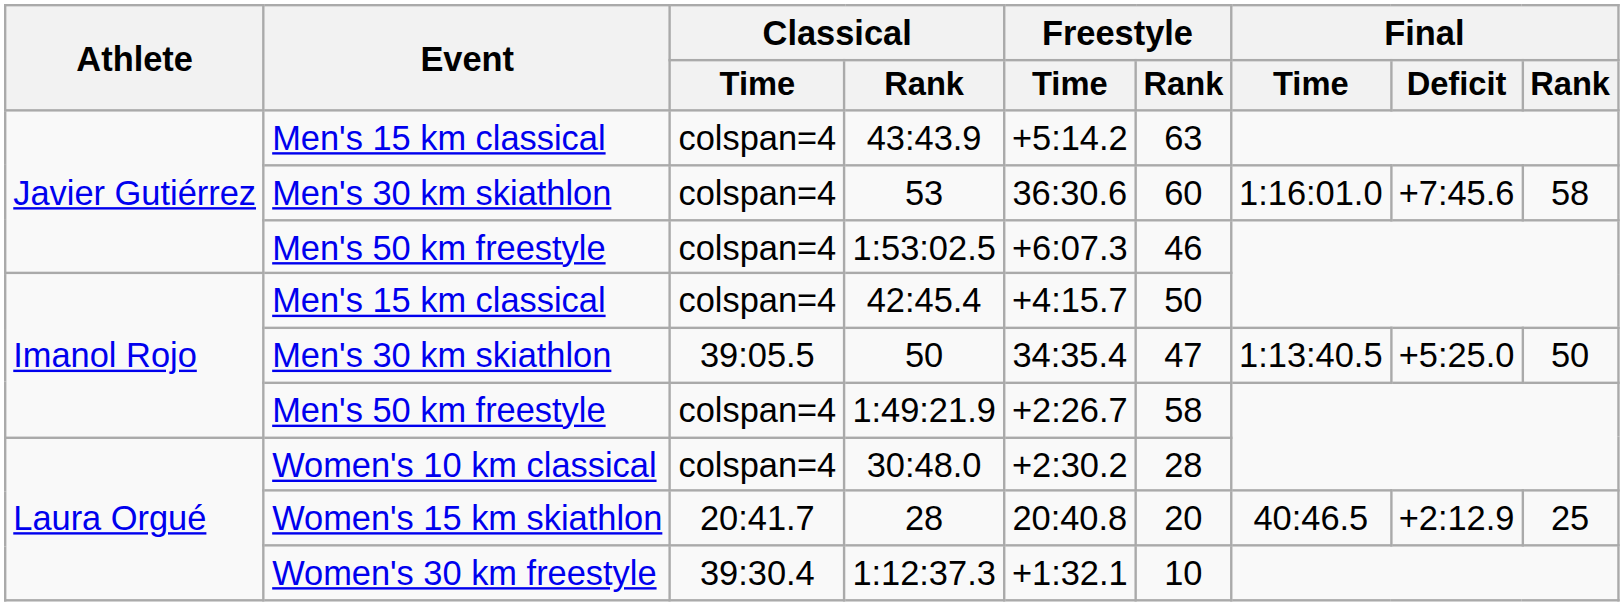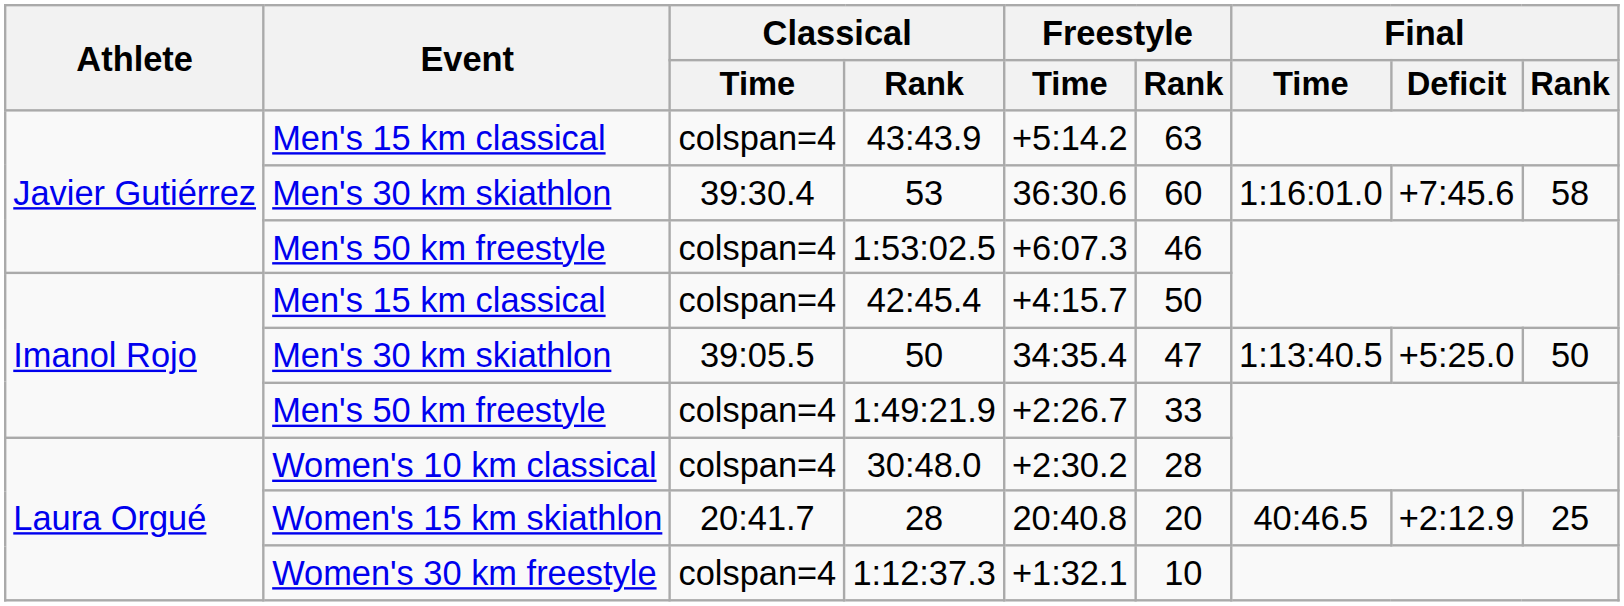(757, 193) colspan=4 -> (757, 193) 39:30.4
(1183, 410) 58 -> (1183, 410) 33
(757, 573) 39:30.4 -> (757, 573) colspan=4
